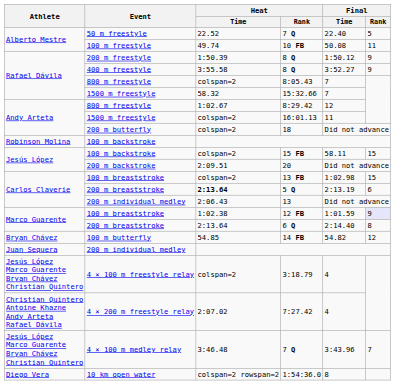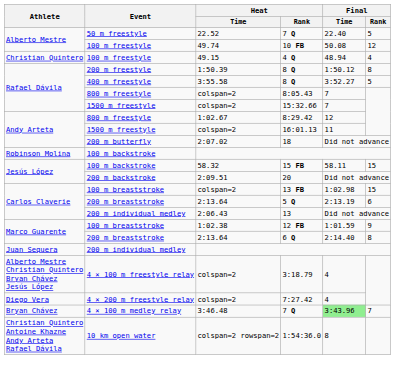(372, 45) 11 -> (372, 45) 12
+ row: (119, 57)
(370, 57) 9 -> (370, 69) 8
(370, 69) 9 -> (370, 81) 5
(208, 93) 58.32 -> (217, 105) colspan=2
(217, 129) colspan=2 -> (213, 141) 2:07.02
(217, 153) colspan=2 -> (208, 165) 58.32
(213, 189) bold -> (213, 201) normal
(370, 213) lavender background -> (370, 225) no background
- row: (119, 237)
(45, 274) Jesús López Marco Guarente Bryan Chávez Christian Quintero -> (45, 274) Alberto Mestre Christian Quintero Bryan Chávez Jesús López
(45, 311) Christian Quintero Antoine Khazne Andy Arteta Rafael Dávila -> (27, 299) Diego Vera
(213, 311) 2:07.02 -> (217, 299) colspan=2
(45, 349) Jesús López Marco Guarente Bryan Chávez Christian Quintero -> (32, 311) Bryan Chávez
(340, 349) no background -> (340, 311) lightgreen background
(27, 374) Diego Vera -> (45, 335) Christian Quintero Antoine Khazne Andy Arteta Rafael Dávila
